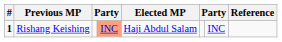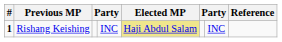(109, 28) lightsalmon background -> (109, 28) no background
(160, 28) no background -> (160, 28) khaki background
